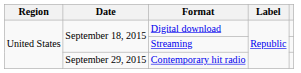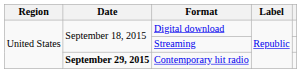(106, 60) normal -> (107, 60) bold
